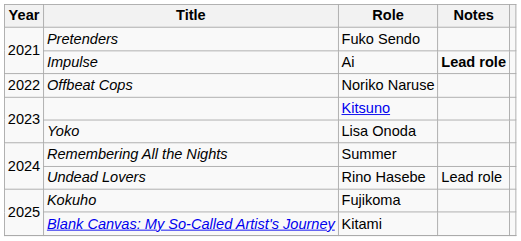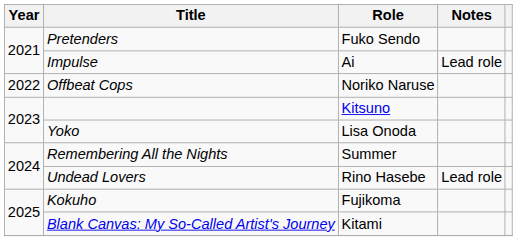(474, 62) bold -> (472, 62) normal
